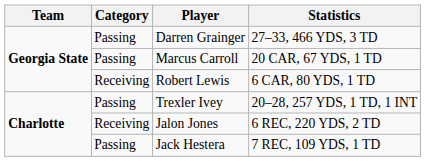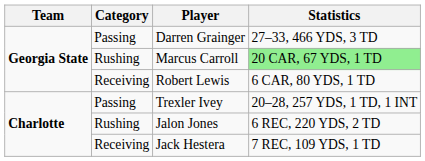(115, 59) Passing -> (117, 59) Rushing
(317, 59) no background -> (317, 59) lightgreen background
(122, 123) Receiving -> (117, 123) Rushing
(115, 145) Passing -> (122, 145) Receiving
